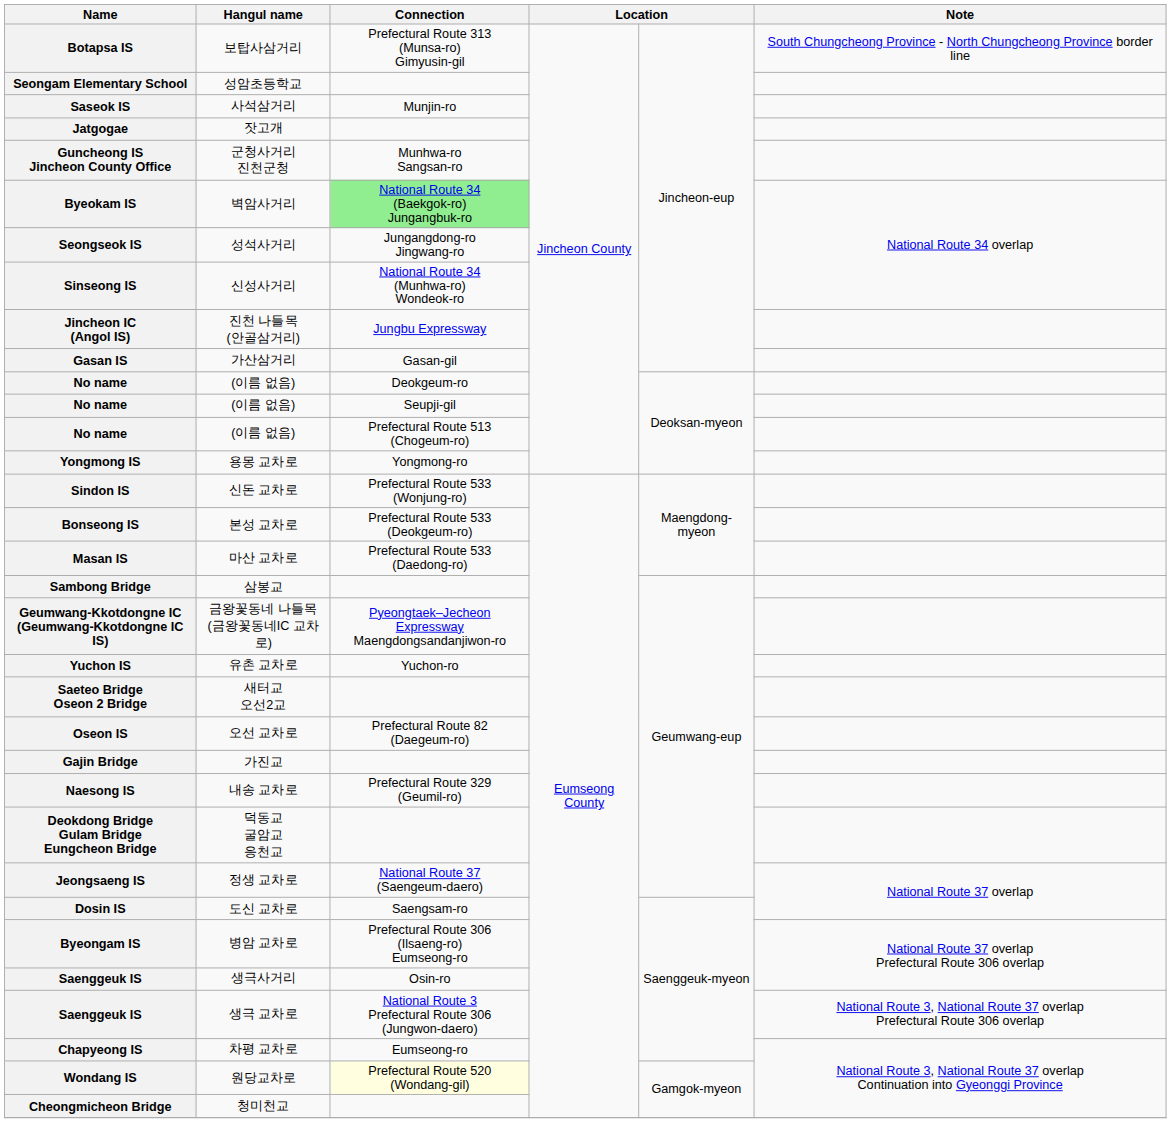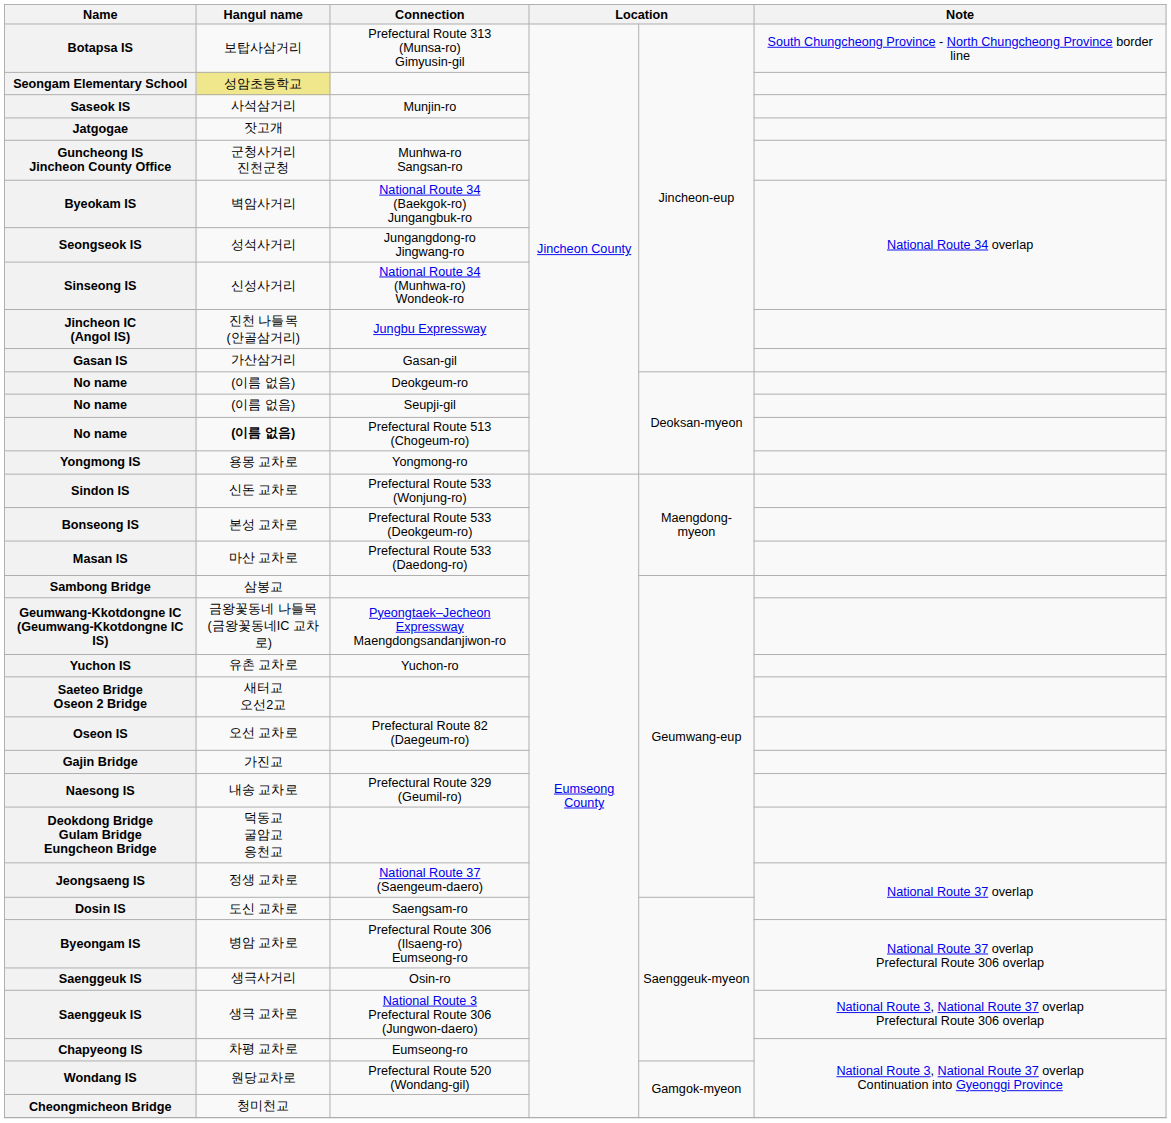(263, 83) no background -> (263, 83) khaki background
(430, 203) lightgreen background -> (430, 203) no background
(263, 433) normal -> (263, 433) bold
(430, 1077) lightyellow background -> (430, 1077) no background
